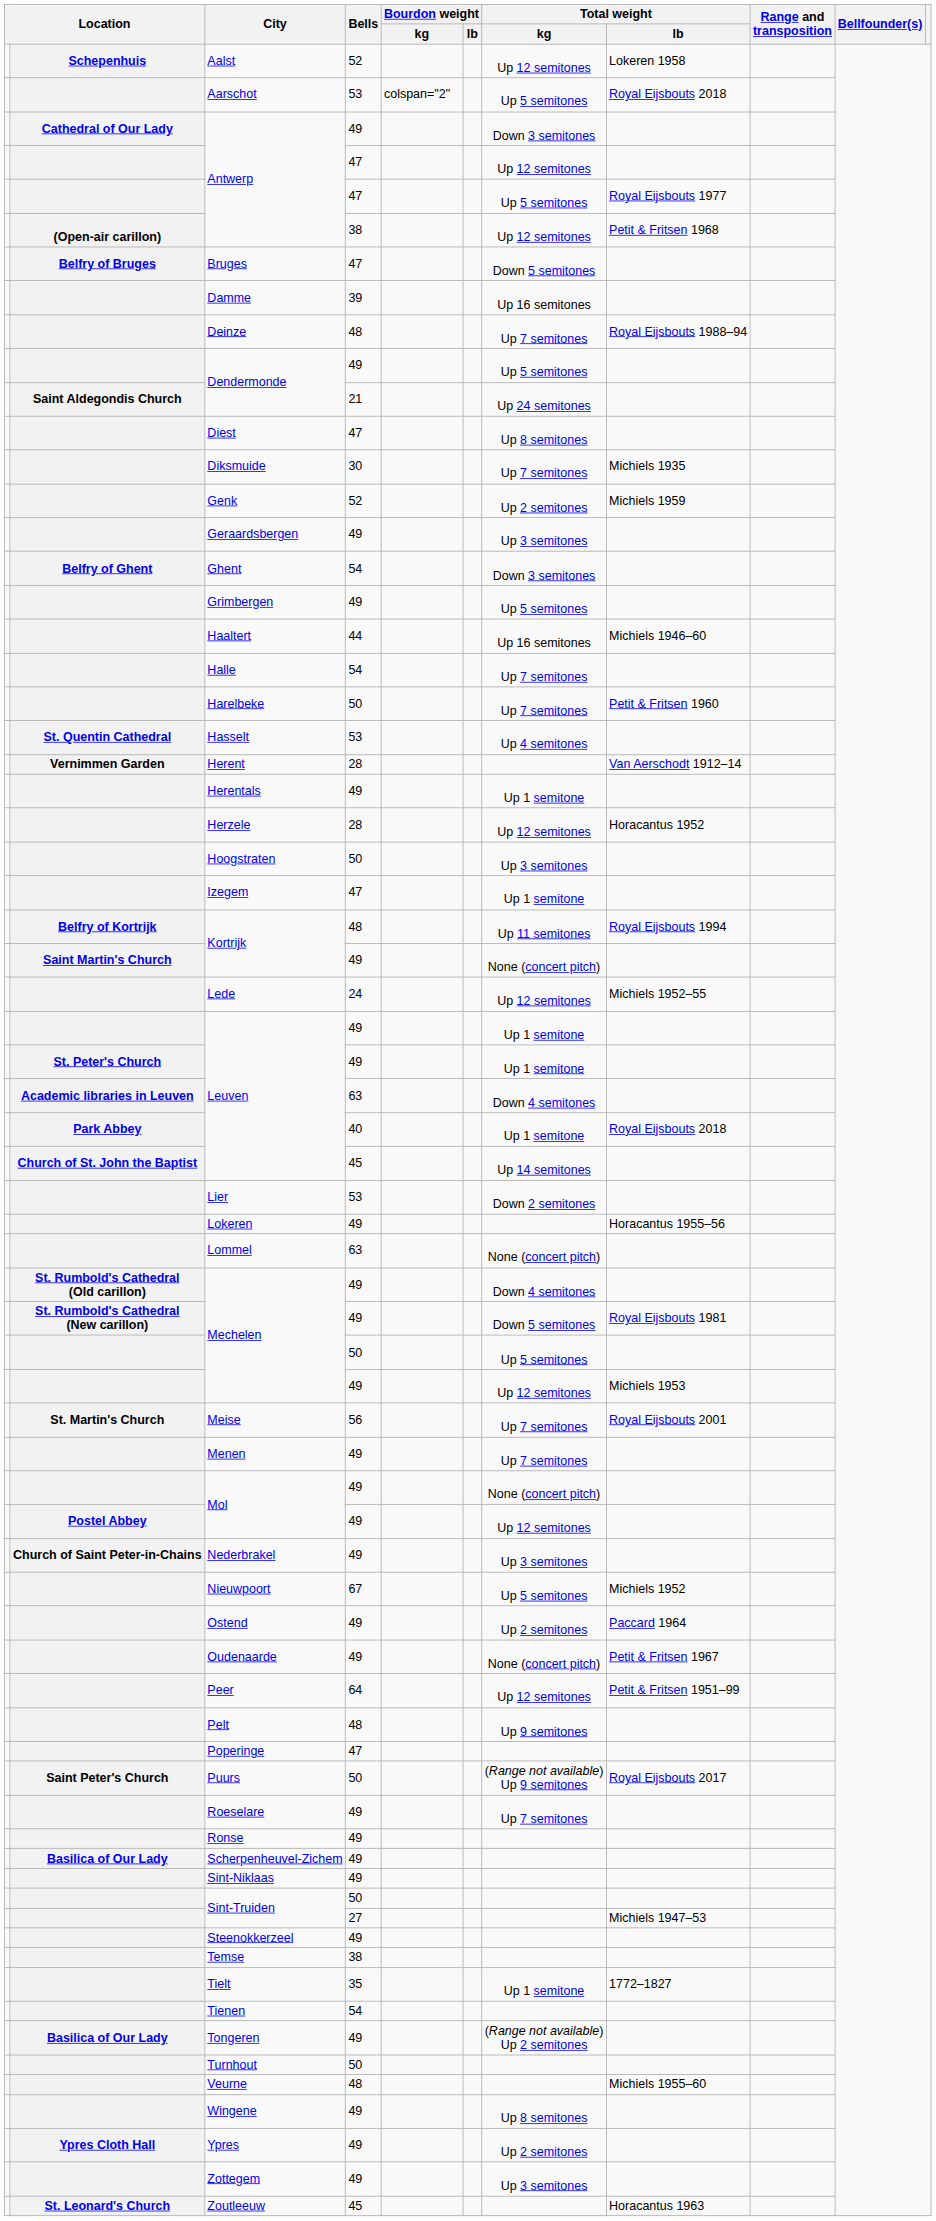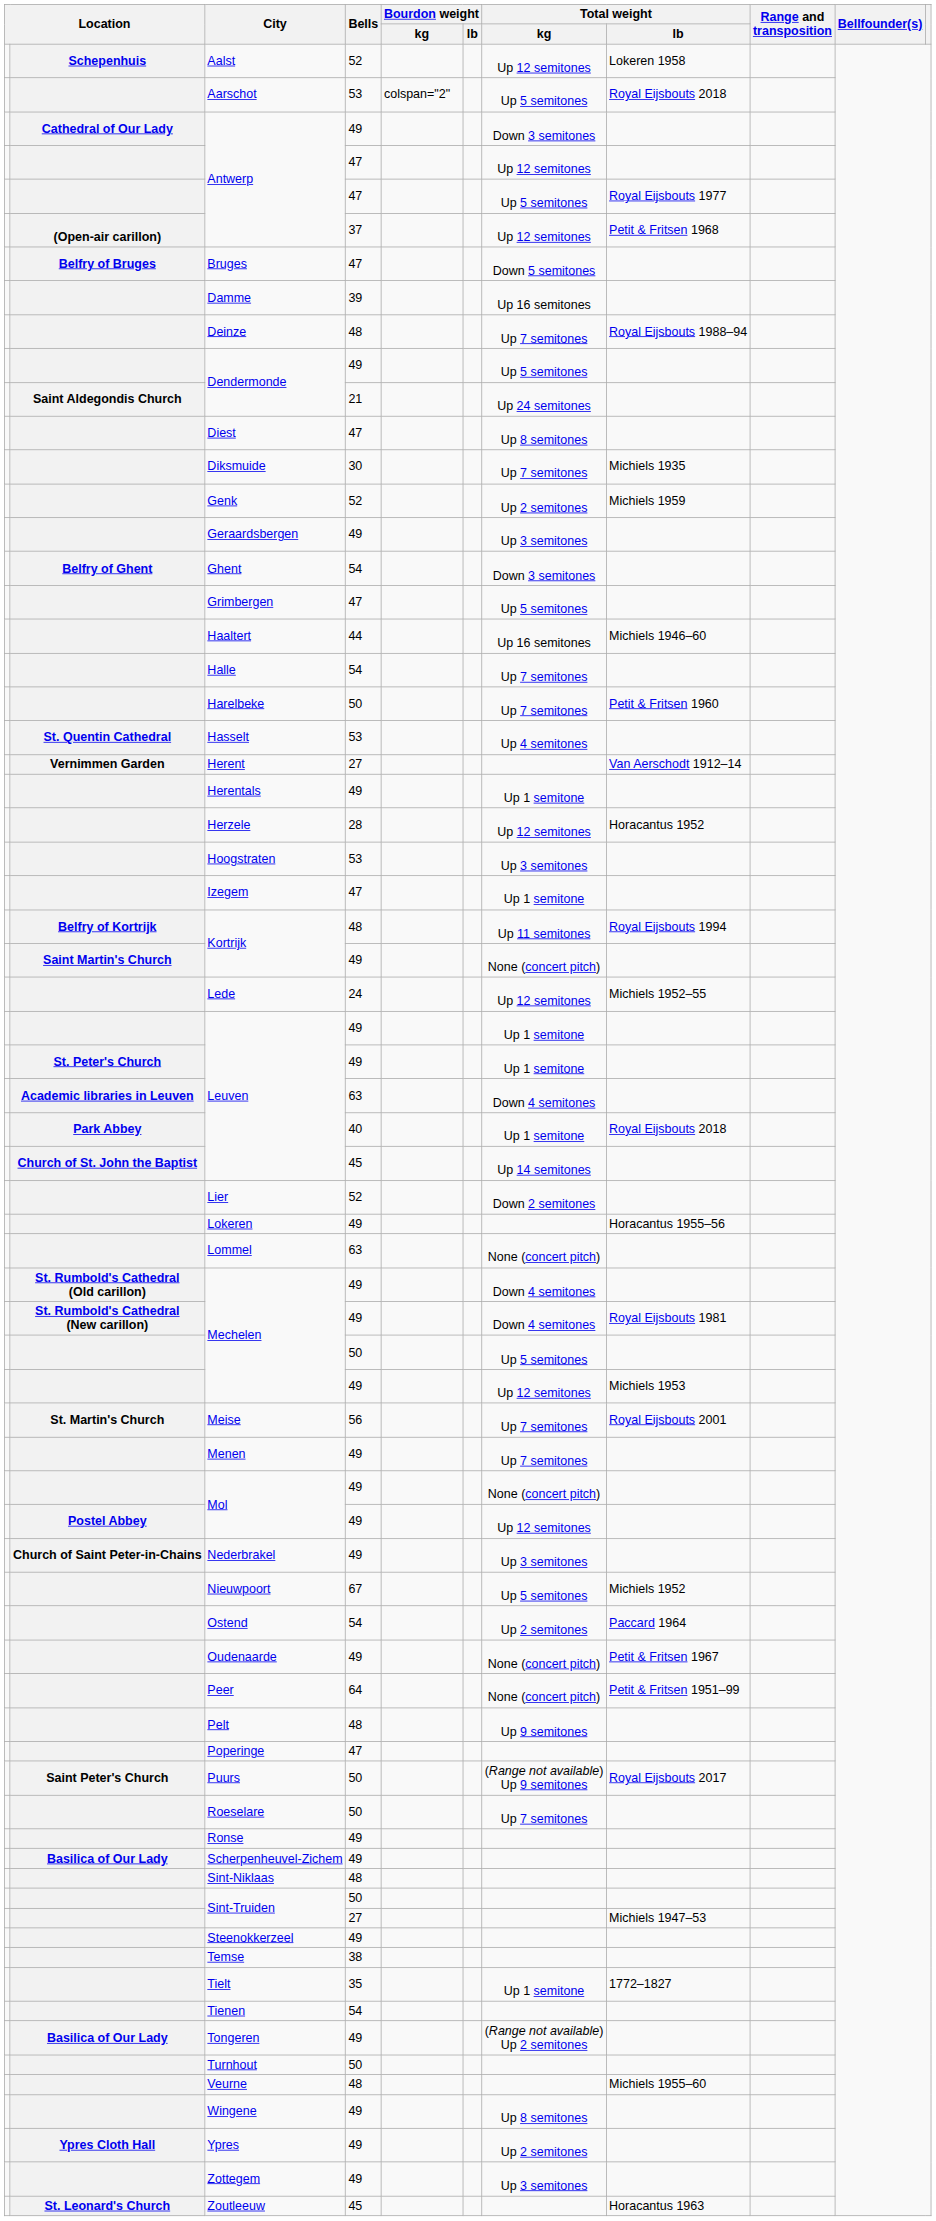(355, 230) 38 -> (355, 230) 37
(355, 602) 49 -> (355, 602) 47
(355, 764) 28 -> (355, 764) 27
(355, 858) 50 -> (355, 858) 53
(355, 1197) 53 -> (355, 1197) 52
(544, 1325) Down 5 semitones -> (544, 1325) Down 4 semitones
(355, 1623) 49 -> (355, 1623) 54
(544, 1697) Up 12 semitones -> (544, 1697) None (concert pitch)
(355, 1812) 49 -> (355, 1812) 50
(355, 1878) 49 -> (355, 1878) 48
